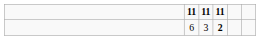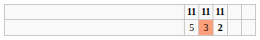(192, 27) 6 -> (192, 27) 5
(206, 27) no background -> (206, 27) lightsalmon background
